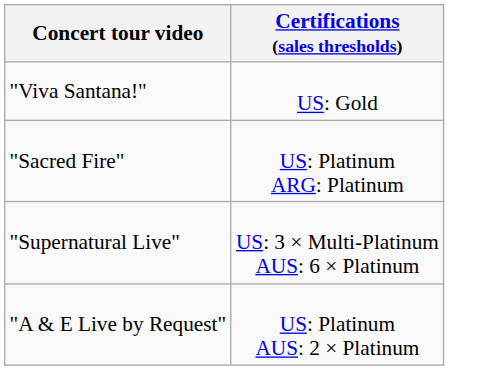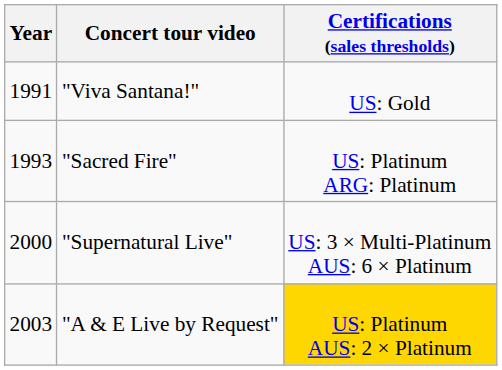+ column: (31, 33)
(337, 335) no background -> (390, 335) gold background
